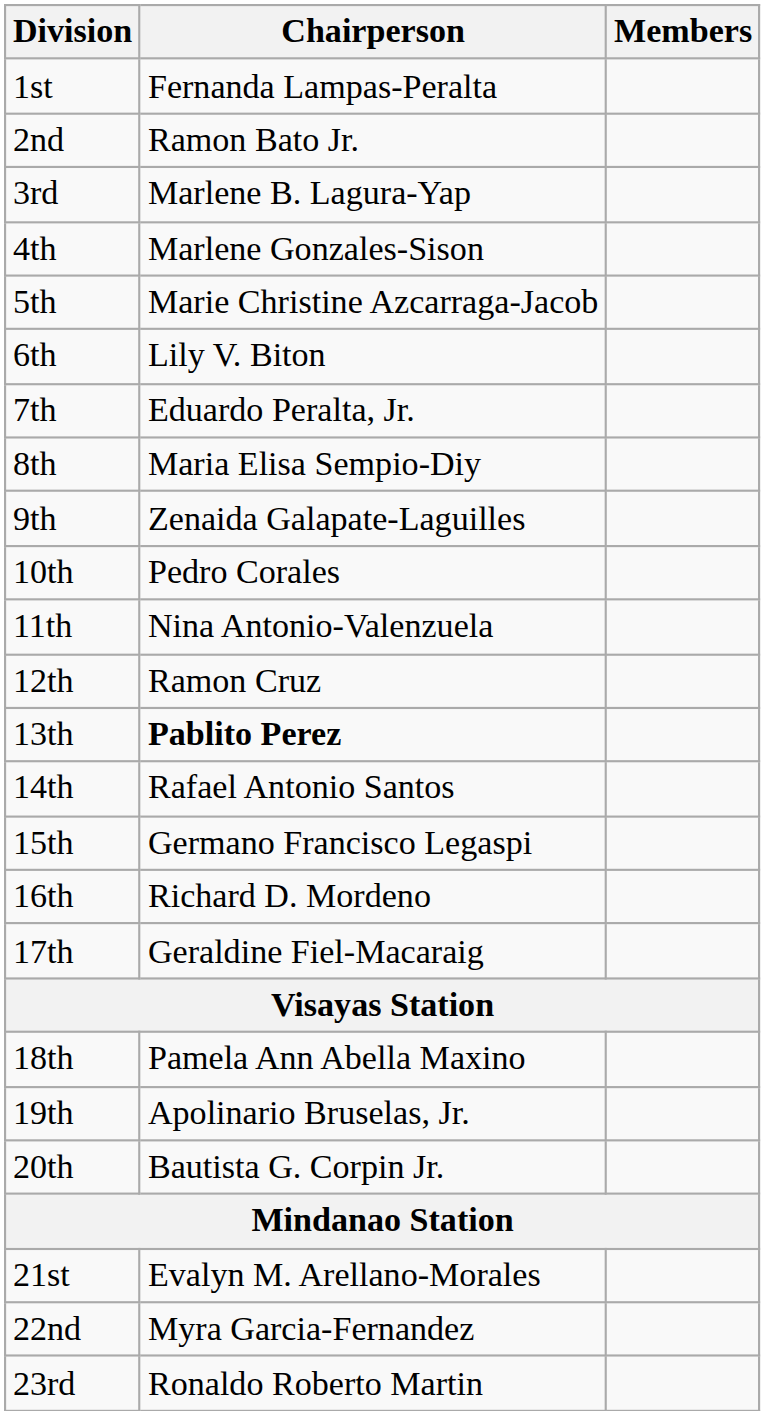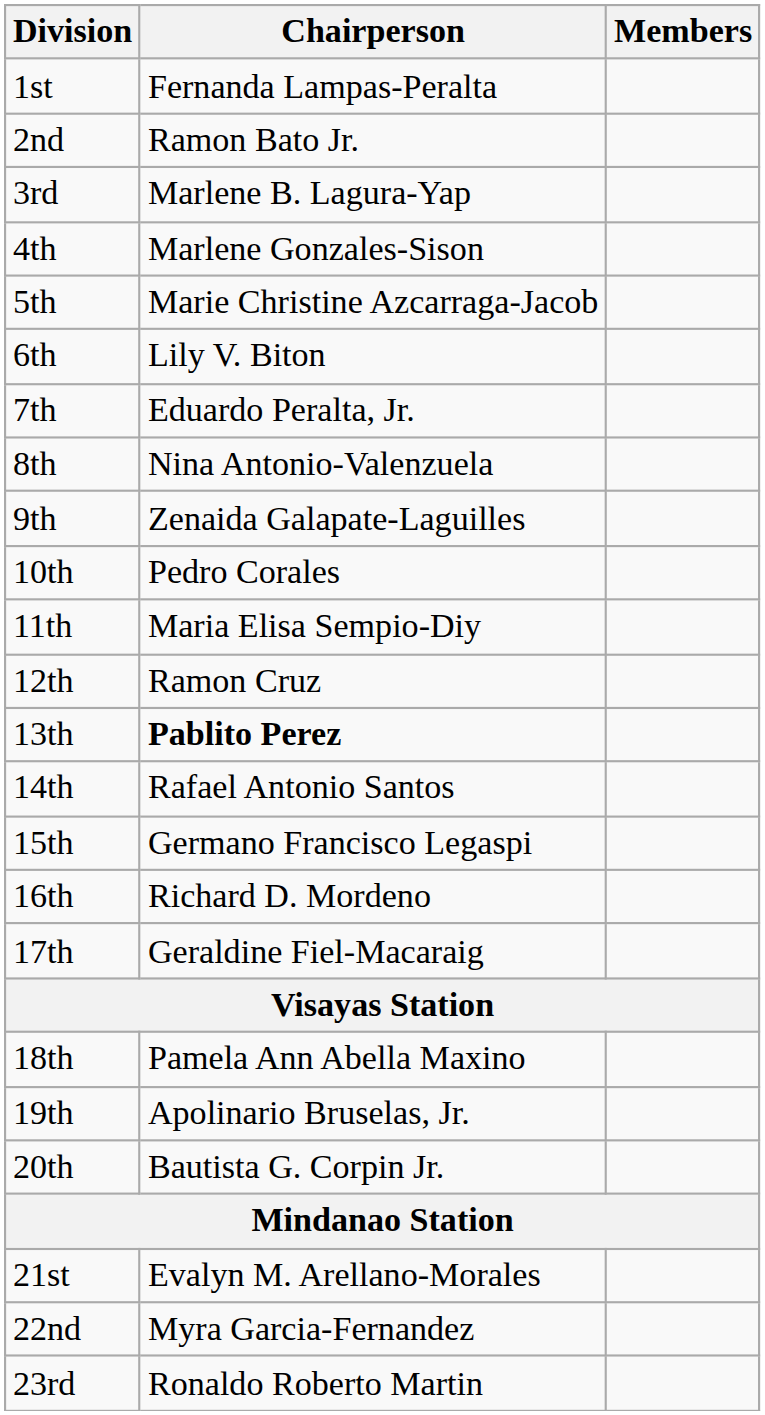(315, 463) Maria Elisa Sempio-Diy -> (321, 463) Nina Antonio-Valenzuela
(321, 626) Nina Antonio-Valenzuela -> (315, 626) Maria Elisa Sempio-Diy
